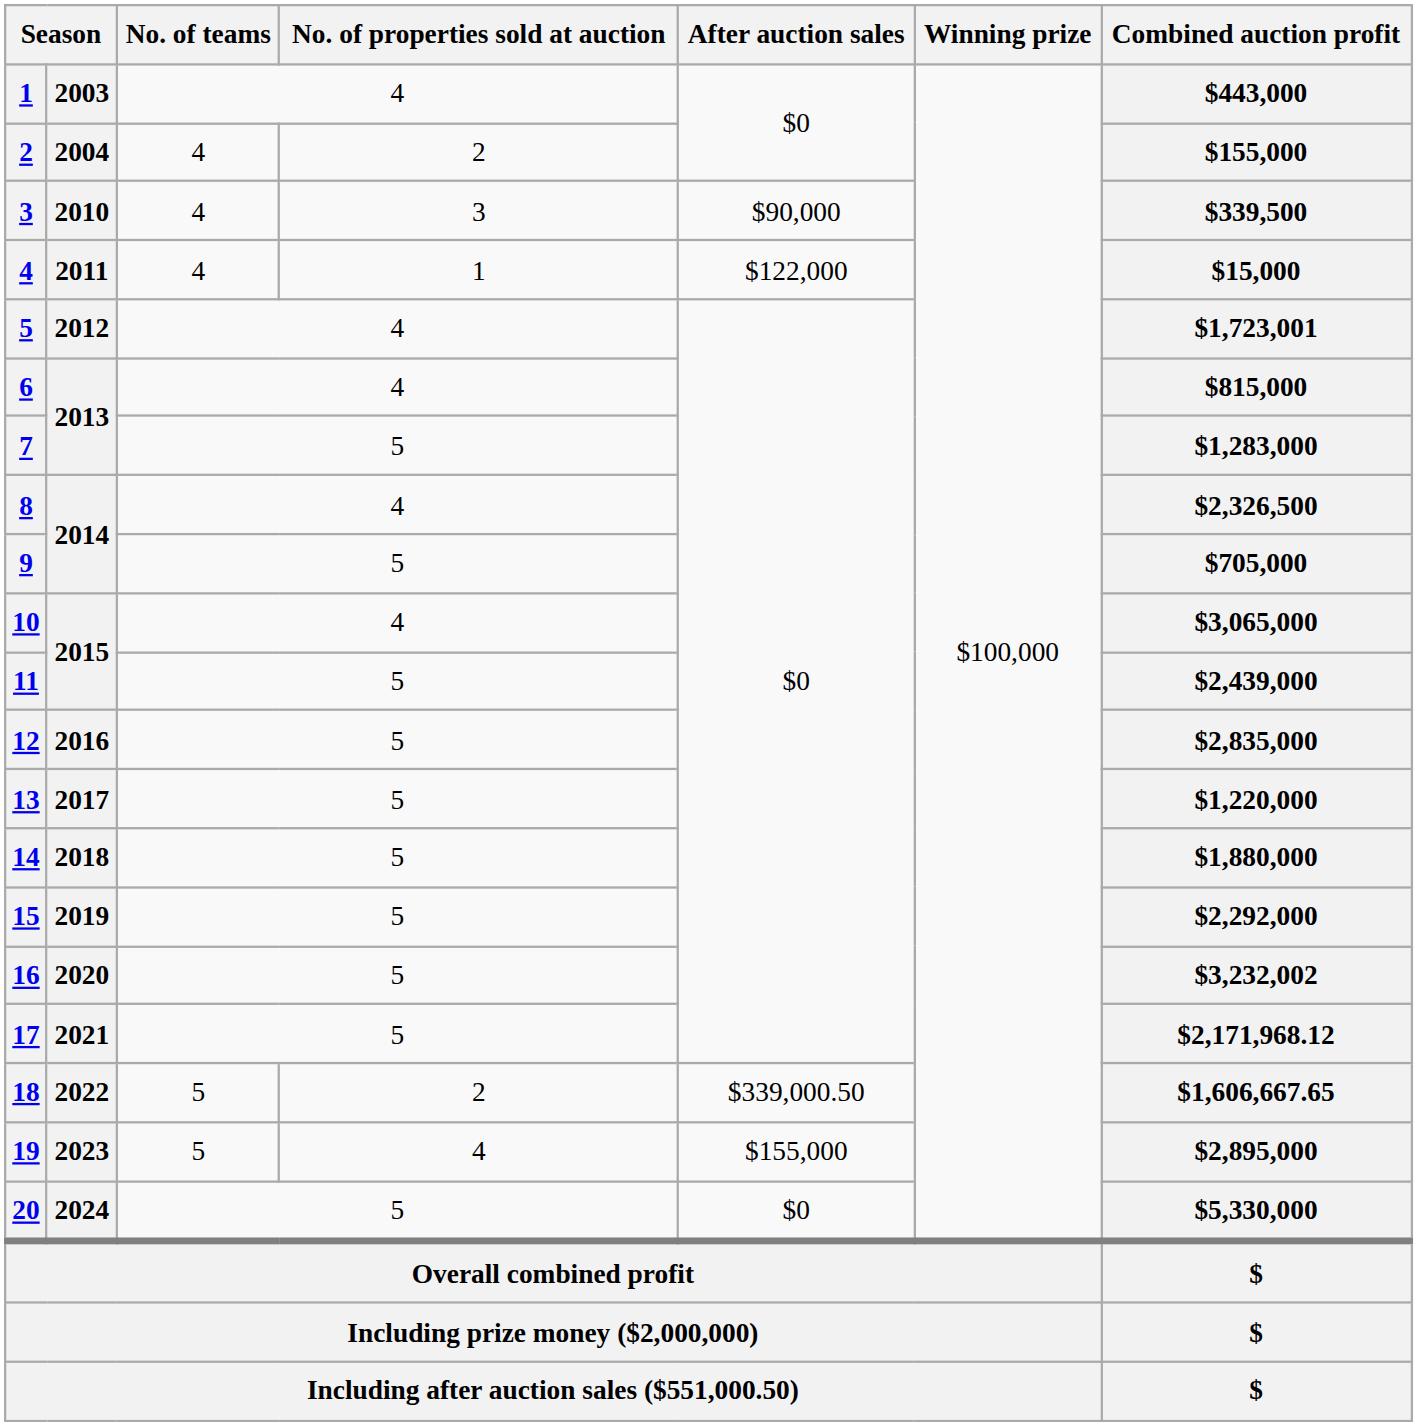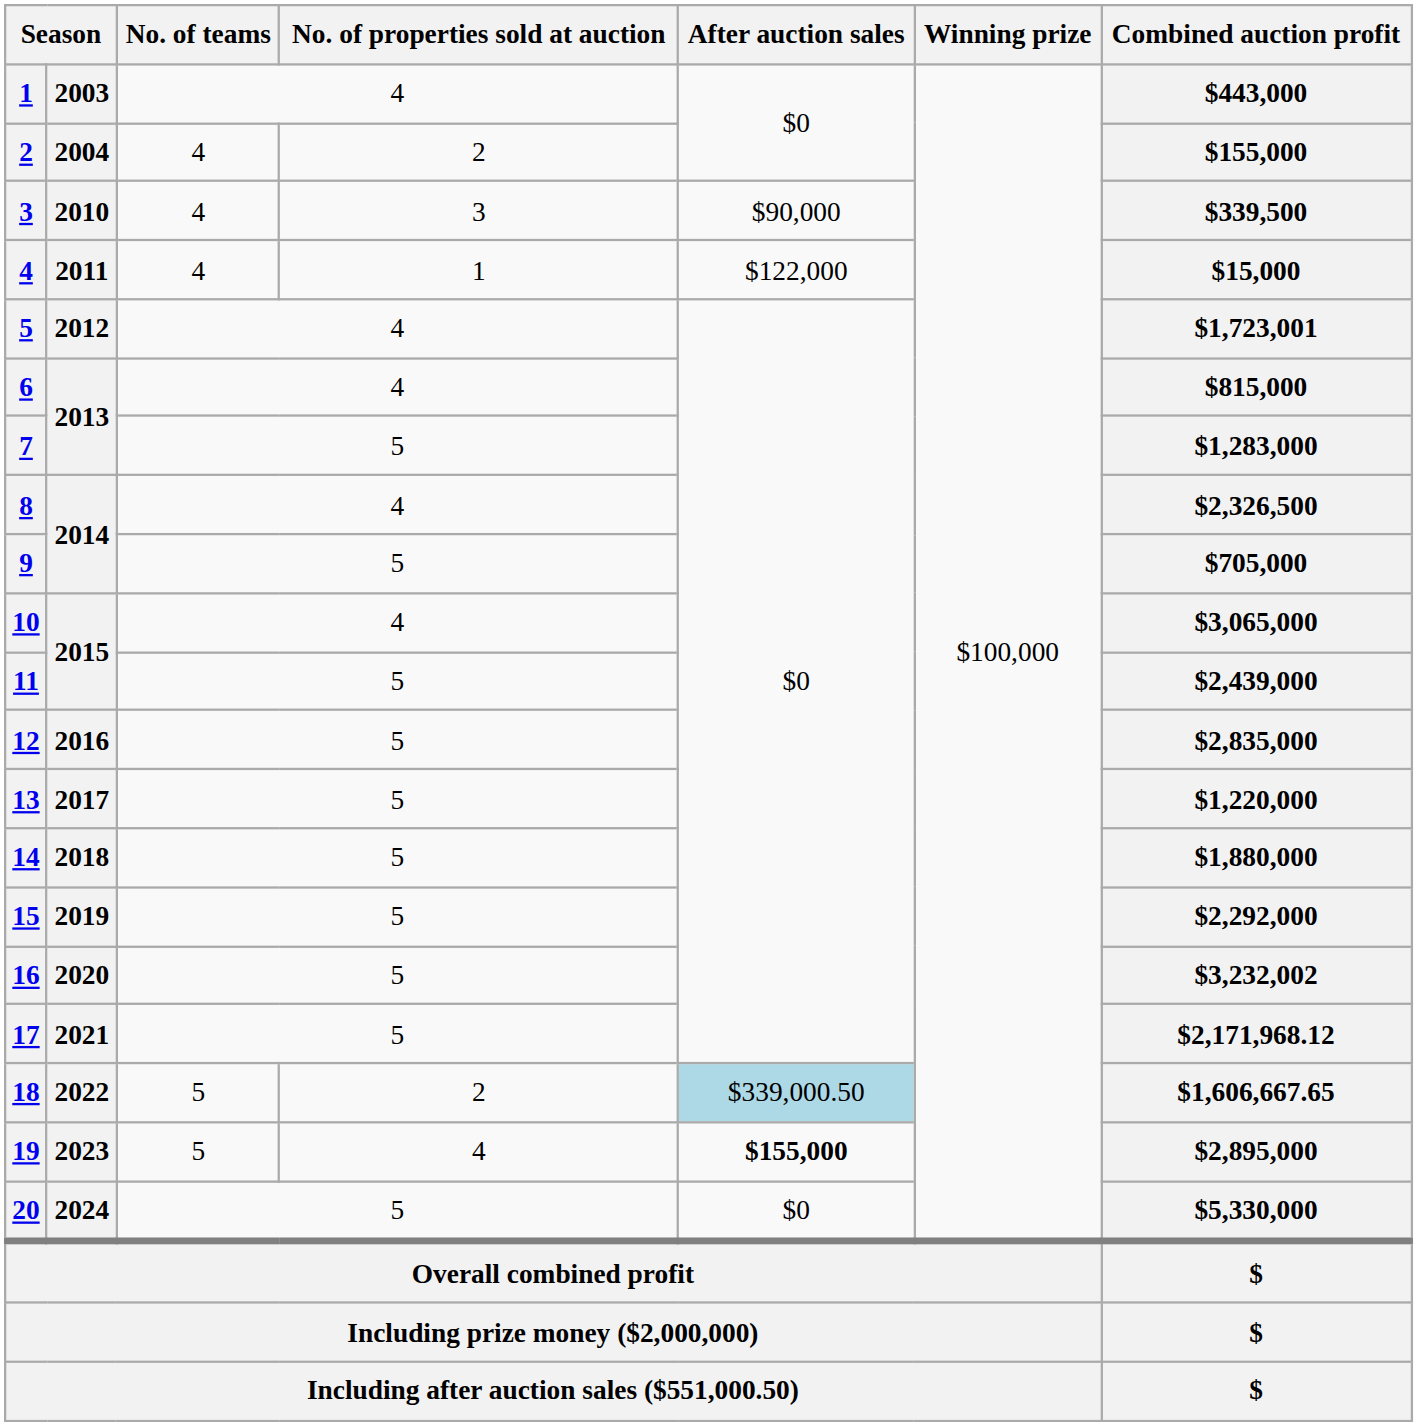(796, 1093) no background -> (796, 1093) lightblue background
(796, 1151) normal -> (796, 1151) bold
